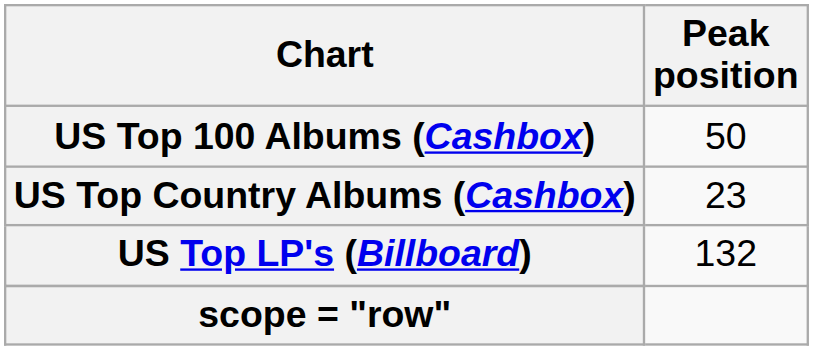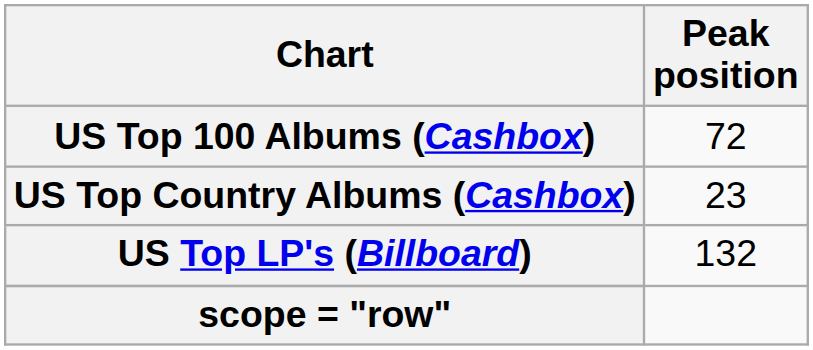(726, 135) 50 -> (726, 135) 72
